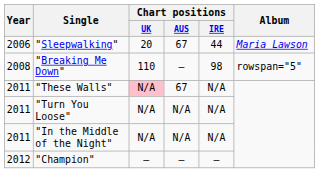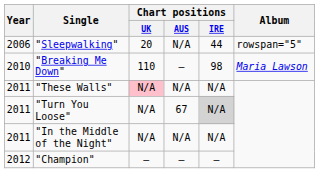(181, 45) 67 -> (181, 45) N/A
(272, 45) Maria Lawson -> (269, 45) rowspan="5"
(19, 66) 2008 -> (19, 66) 2010
(269, 66) rowspan="5" -> (272, 66) Maria Lawson
(181, 88) 67 -> (181, 88) N/A
(181, 110) N/A -> (181, 110) 67
(217, 110) no background -> (217, 110) lightgrey background
